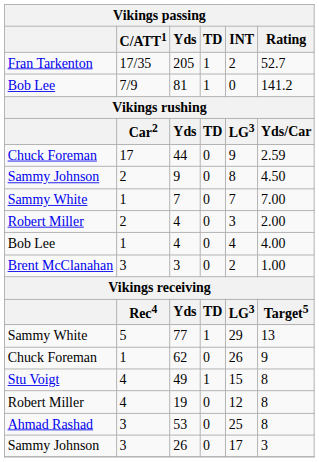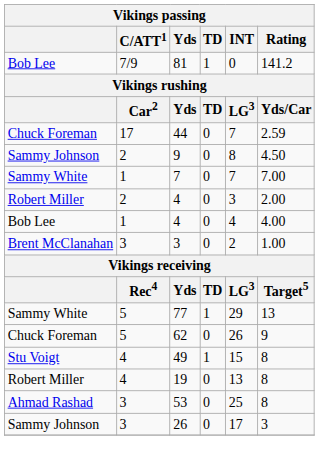- row: (50, 63)
(232, 155) 9 -> (232, 133) 7
(123, 357) 1 -> (123, 335) 5
(236, 402) 12 -> (236, 380) 13
